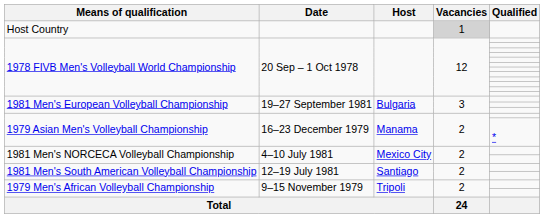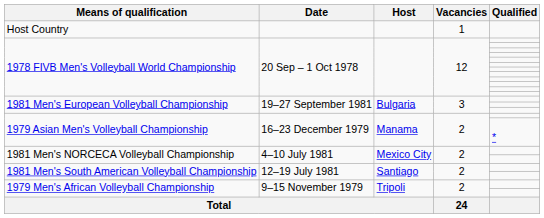(462, 29) lightgrey background -> (462, 29) no background
